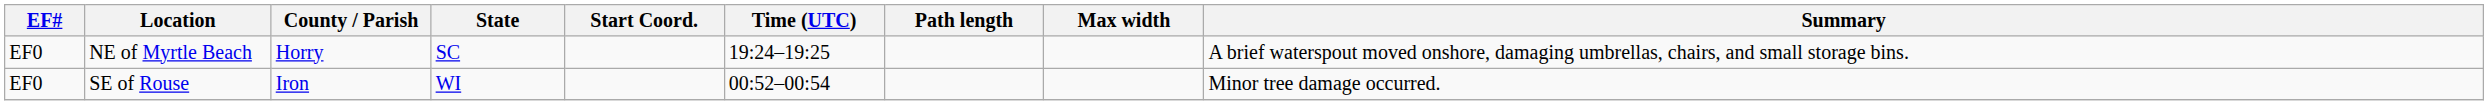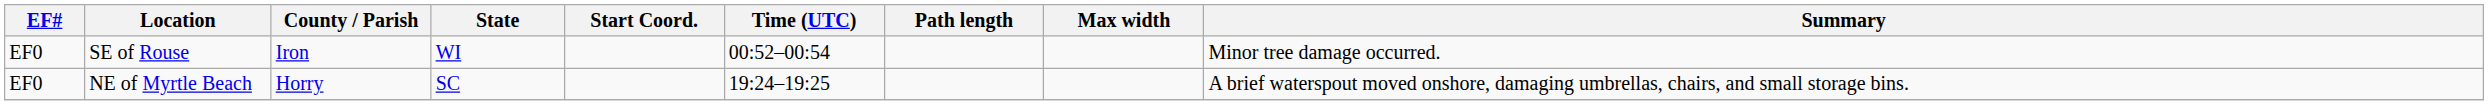rows swapped: (171, 52) <-> (139, 83)
